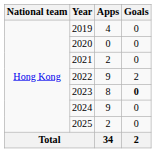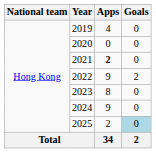(108, 60) normal -> (108, 60) bold
(136, 92) bold -> (136, 92) normal
(136, 124) no background -> (136, 124) lightblue background
